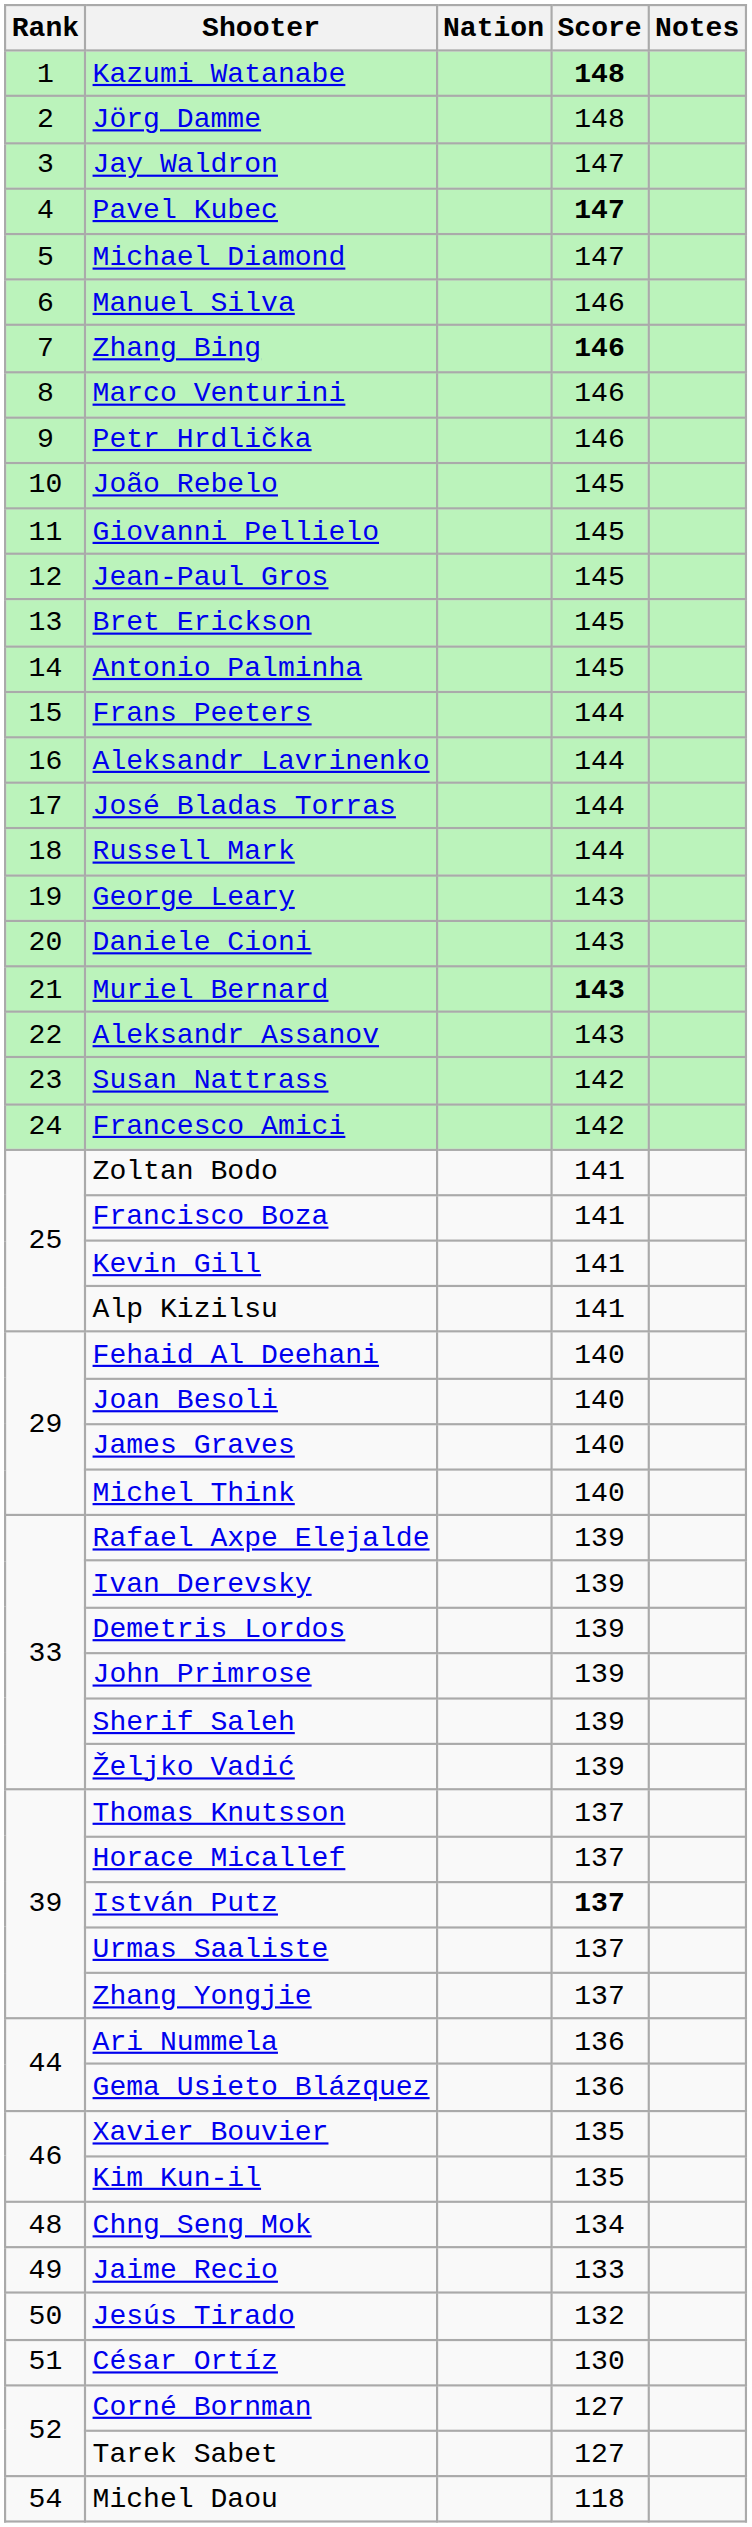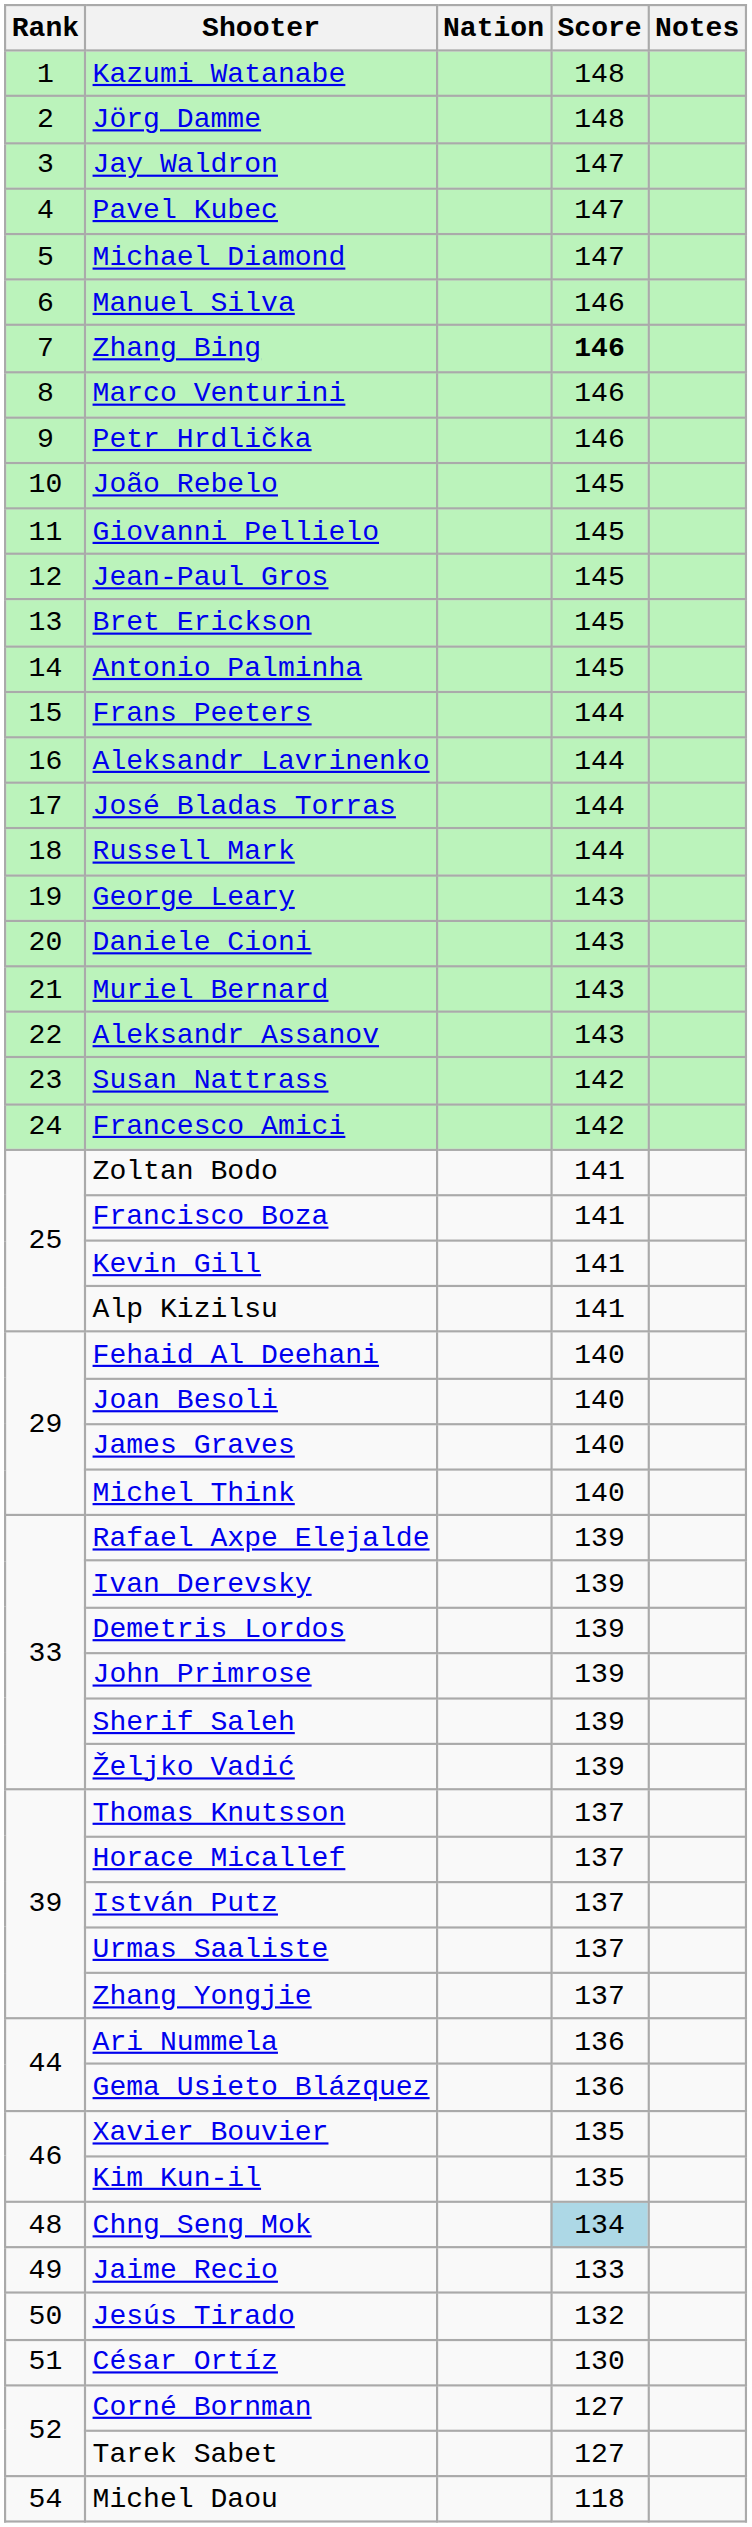(600, 74) bold -> (600, 74) normal
(600, 211) bold -> (600, 211) normal
(600, 989) bold -> (600, 989) normal
(600, 1904) bold -> (600, 1904) normal
(600, 2225) no background -> (600, 2225) lightblue background
